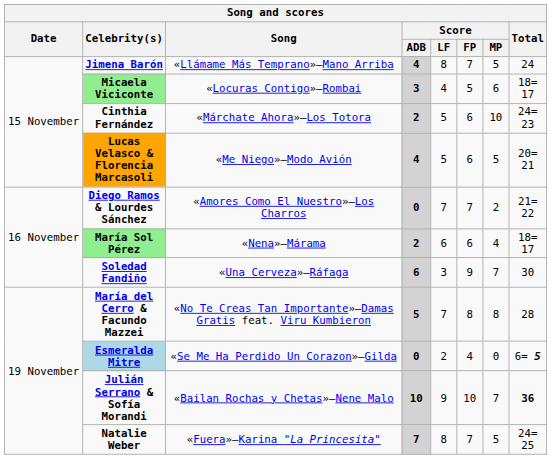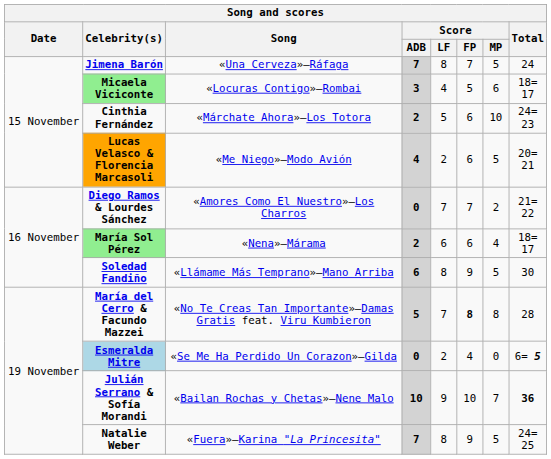(284, 65) «Llámame Más Temprano»—Mano Arriba -> (284, 65) «Una Cerveza»—Ráfaga
(416, 65) 4 -> (416, 65) 7
(444, 160) 5 -> (444, 160) 2
(284, 273) «Una Cerveza»—Ráfaga -> (284, 273) «Llámame Más Temprano»—Mano Arriba
(444, 273) 3 -> (444, 273) 8
(496, 273) 7 -> (496, 273) 5
(470, 315) normal -> (470, 315) bold
(470, 440) 7 -> (470, 440) 9
